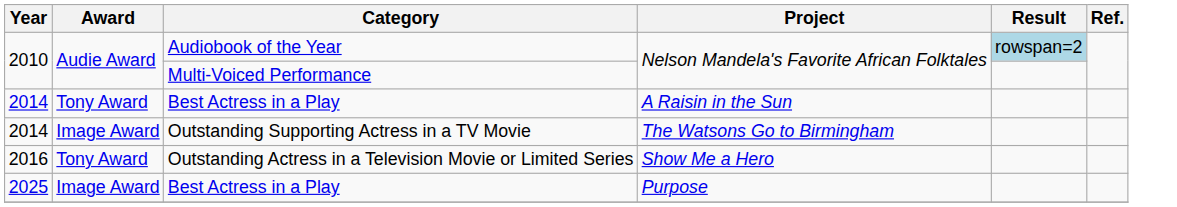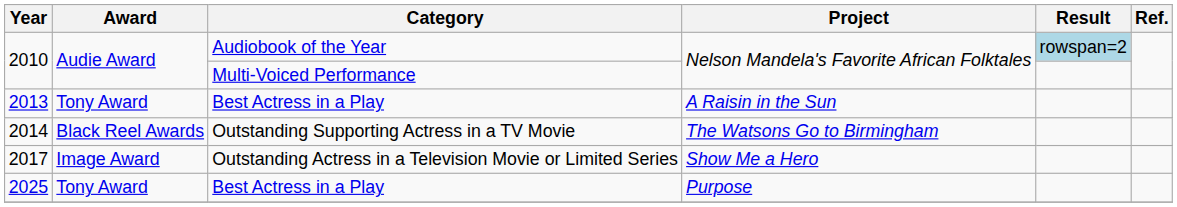(28, 103) 2014 -> (28, 103) 2013
(108, 131) Image Award -> (130, 131) Black Reel Awards
(28, 159) 2016 -> (28, 159) 2017
(102, 159) Tony Award -> (108, 159) Image Award
(108, 187) Image Award -> (102, 187) Tony Award
